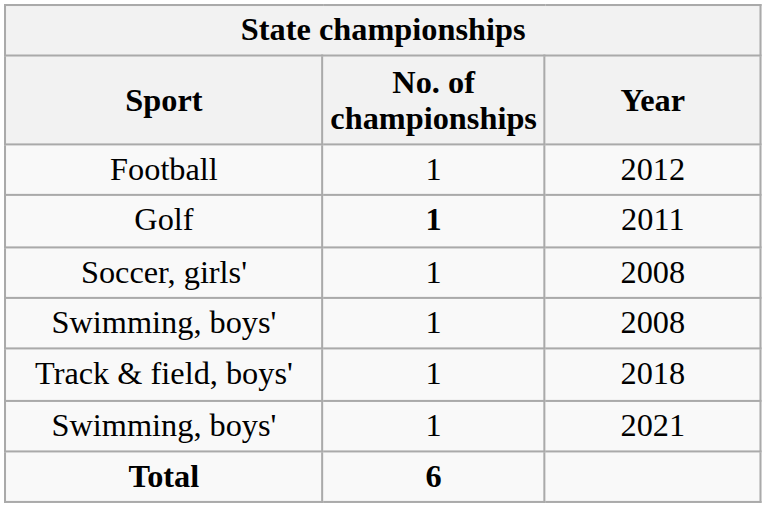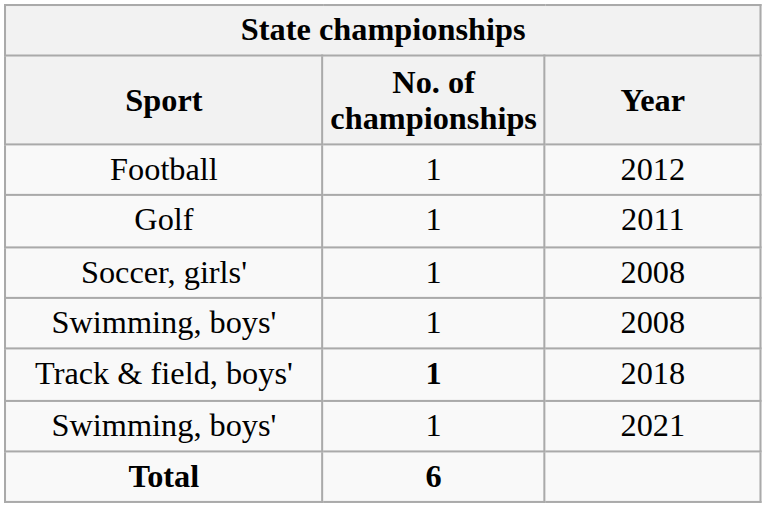(434, 220) bold -> (434, 220) normal
(434, 374) normal -> (434, 374) bold
